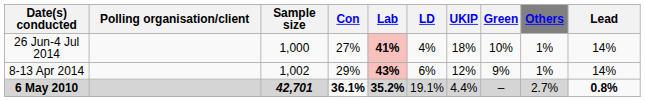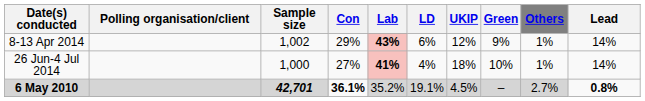rows swapped: (47, 48) <-> (47, 71)
(388, 88) bold -> (388, 88) normal
(464, 88) 4.4% -> (464, 88) 4.5%
